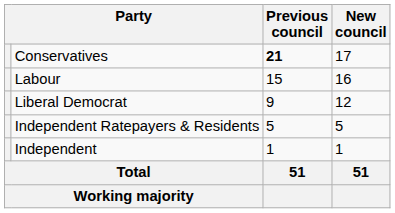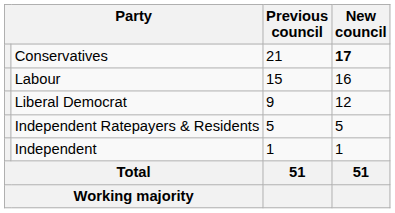(274, 56) bold -> (274, 56) normal
(343, 56) normal -> (343, 56) bold
